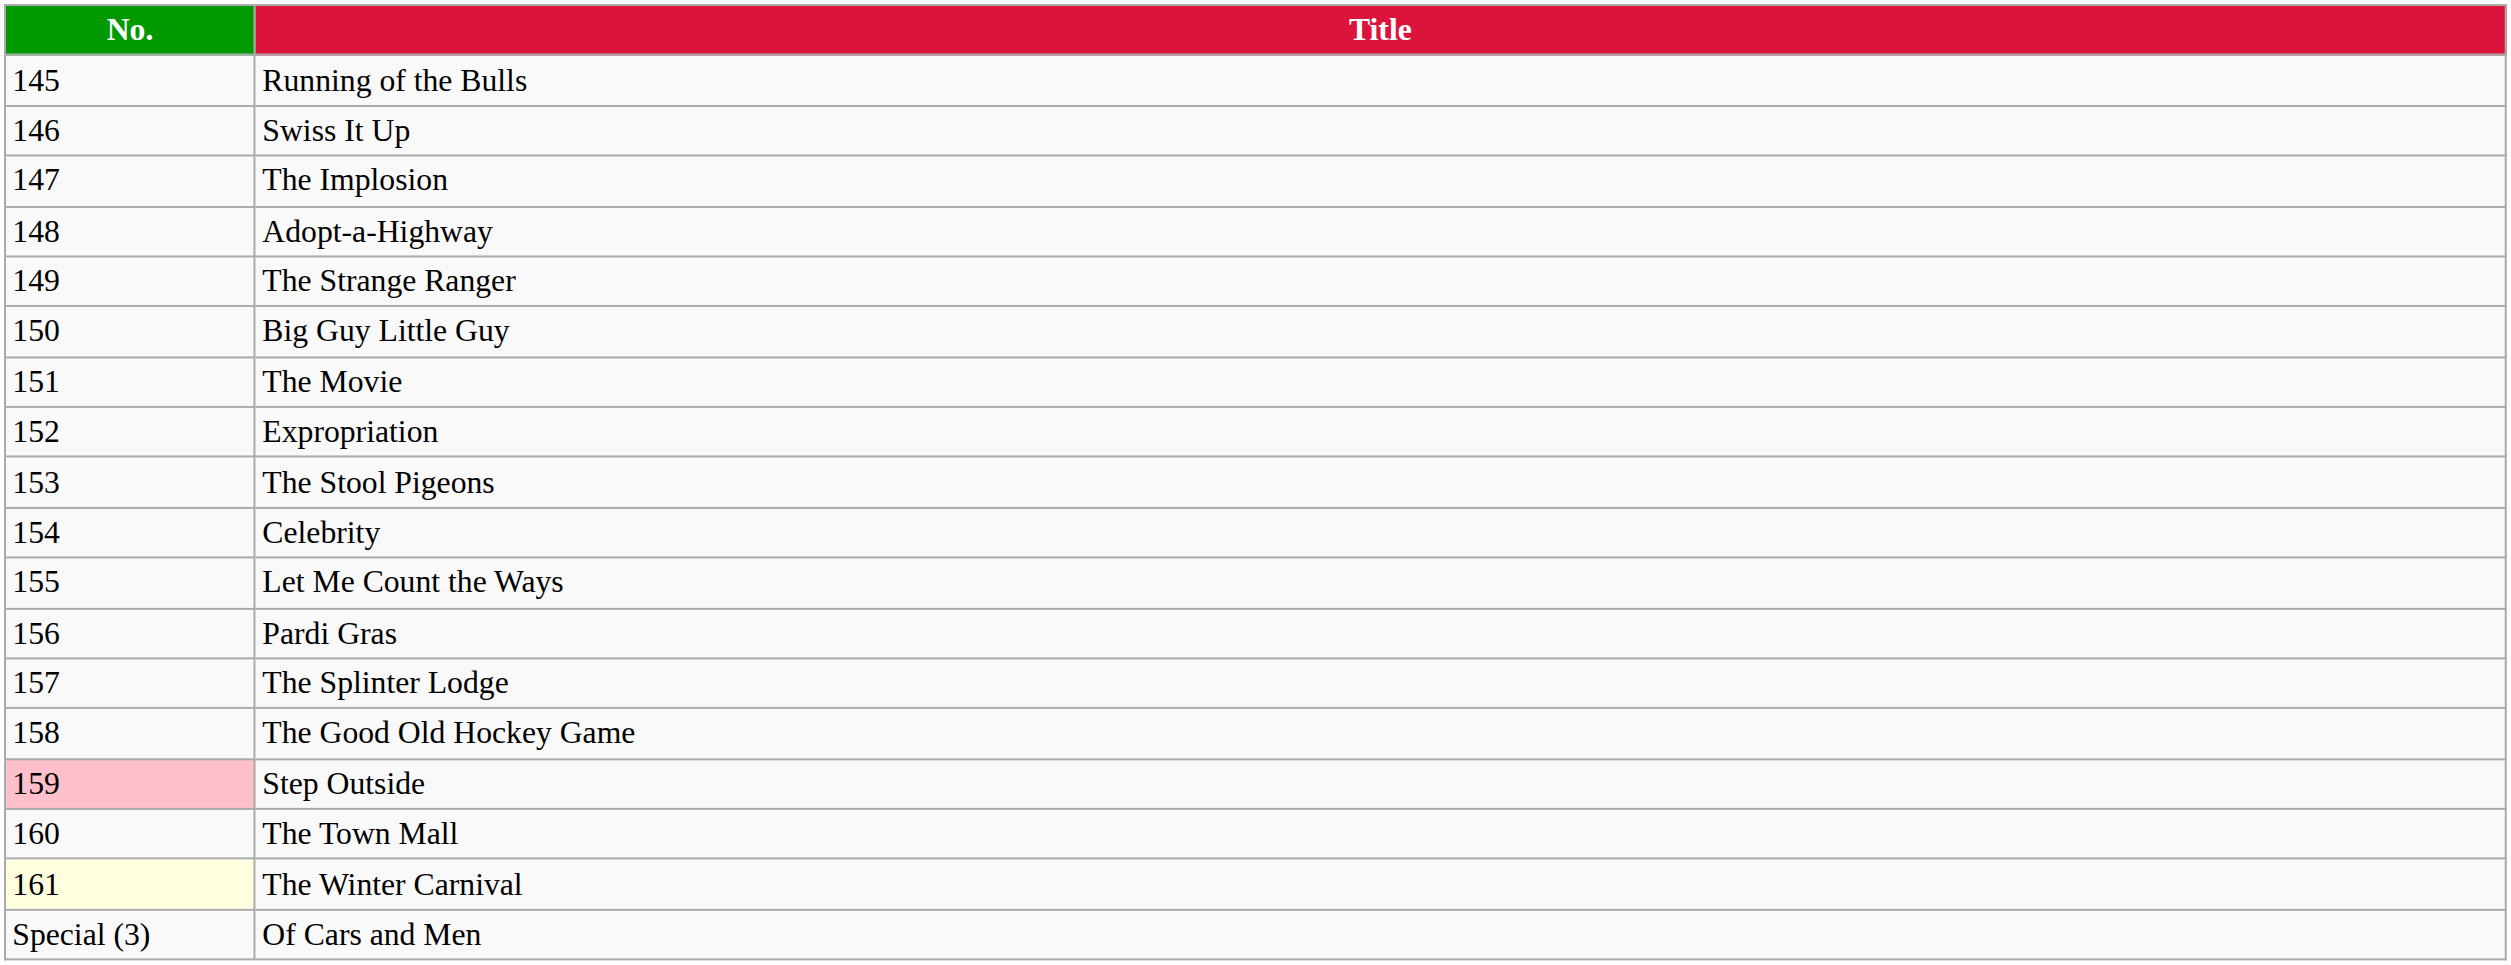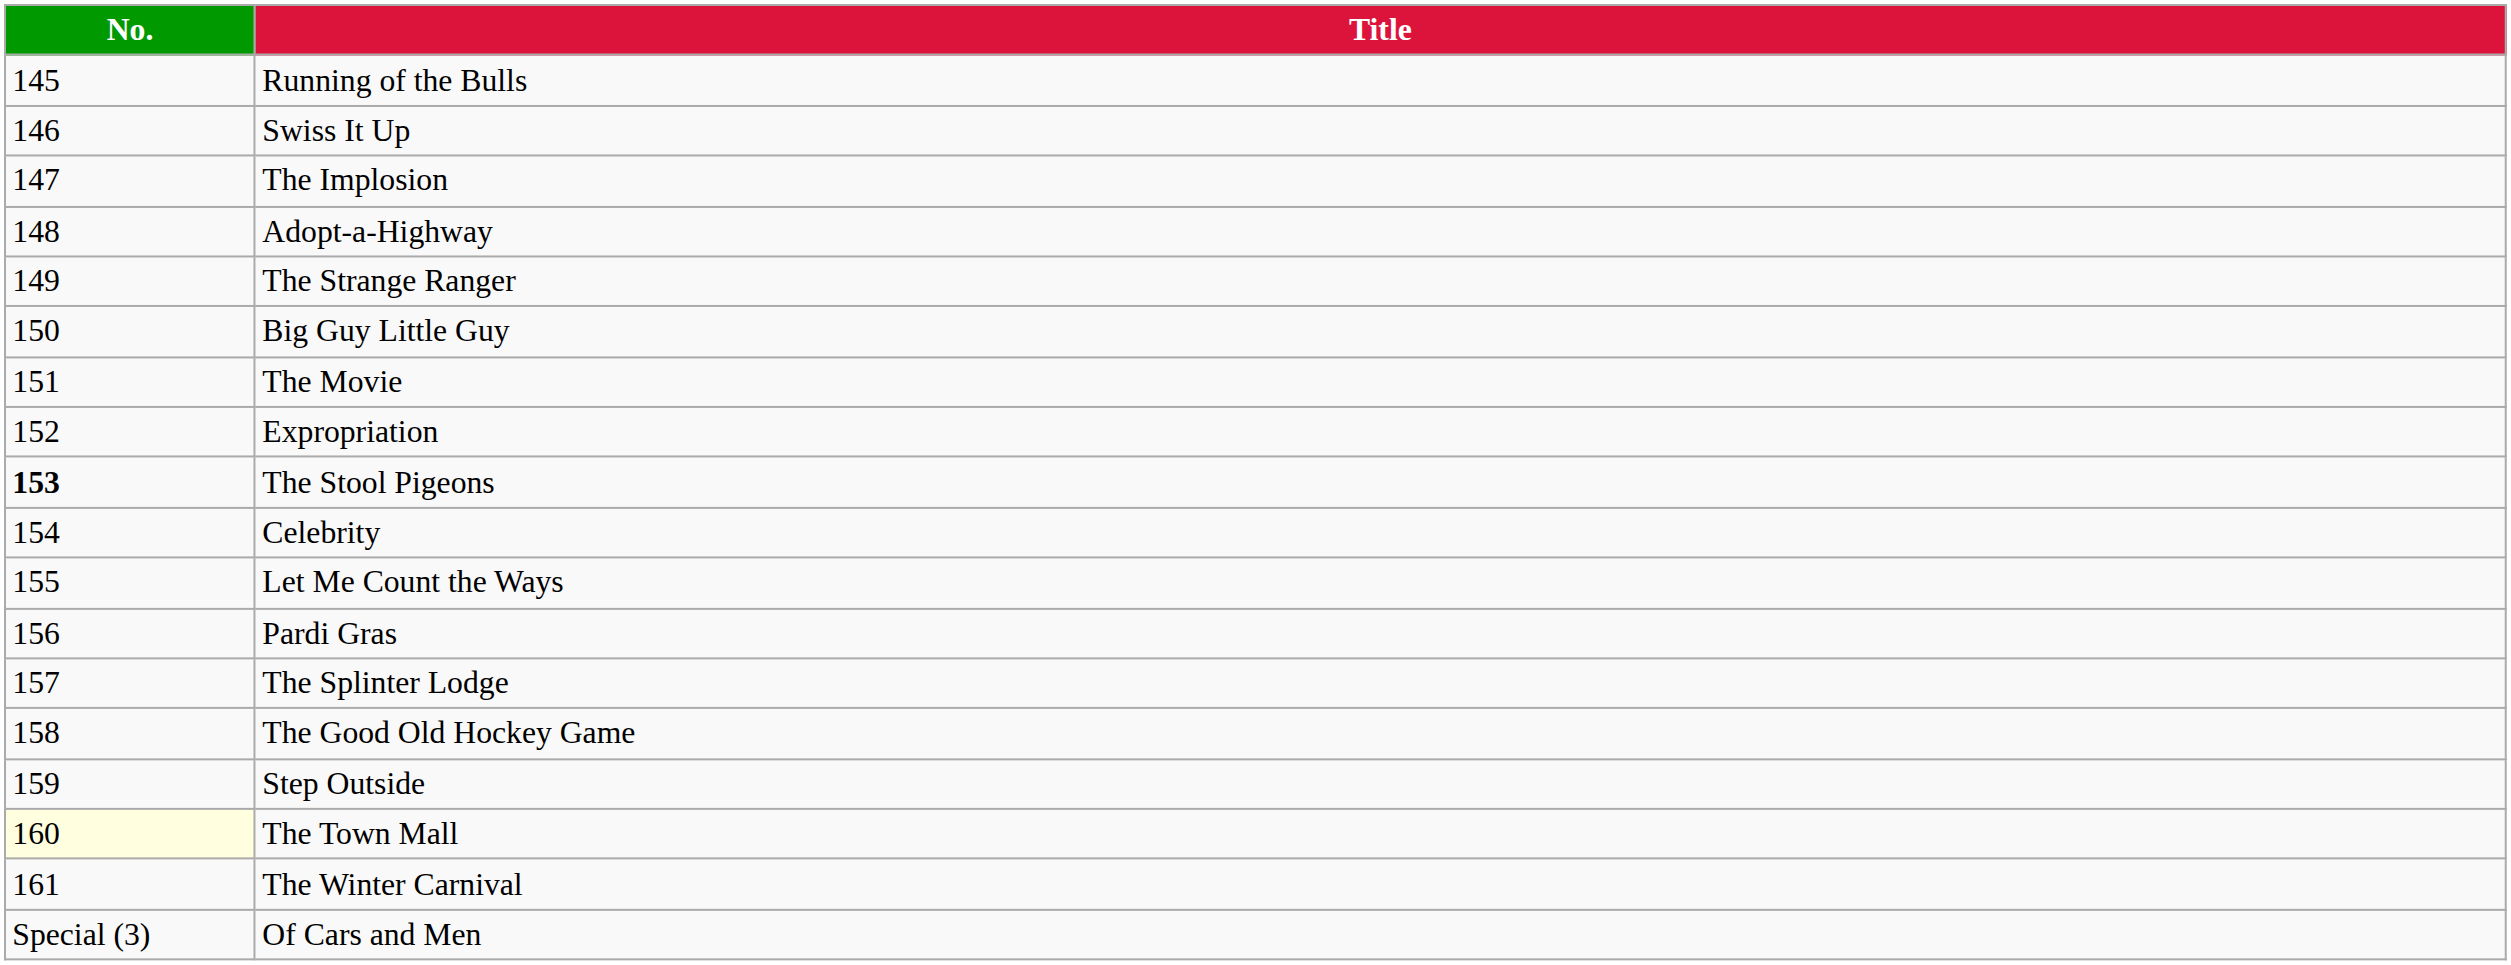(36, 481) normal -> (36, 481) bold
(36, 783) pink background -> (36, 783) no background
(36, 833) no background -> (36, 833) lightyellow background
(36, 883) lightyellow background -> (36, 883) no background
